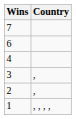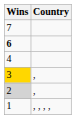(9, 43) normal -> (9, 43) bold
(9, 75) no background -> (9, 75) gold background
(9, 91) no background -> (9, 91) lightgrey background
